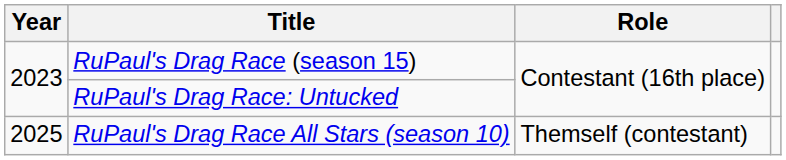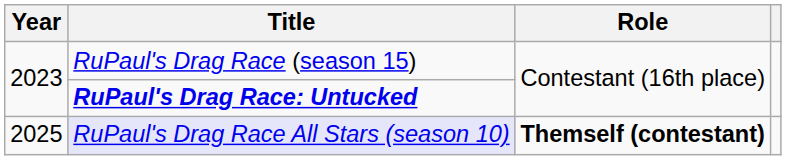(236, 97) normal -> (245, 97) bold
(291, 135) no background -> (291, 135) lavender background
(634, 135) normal -> (643, 135) bold
